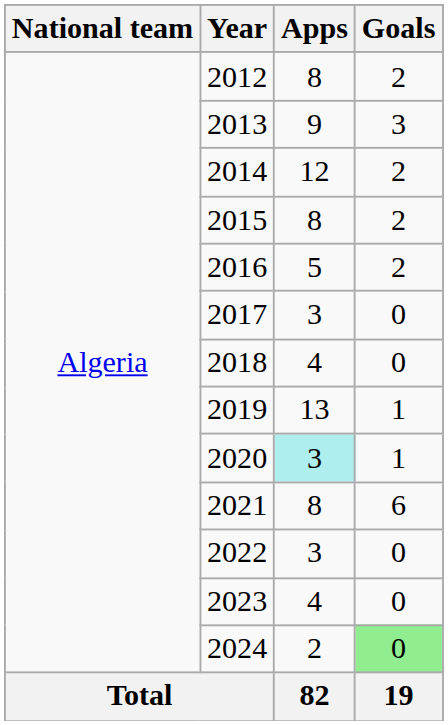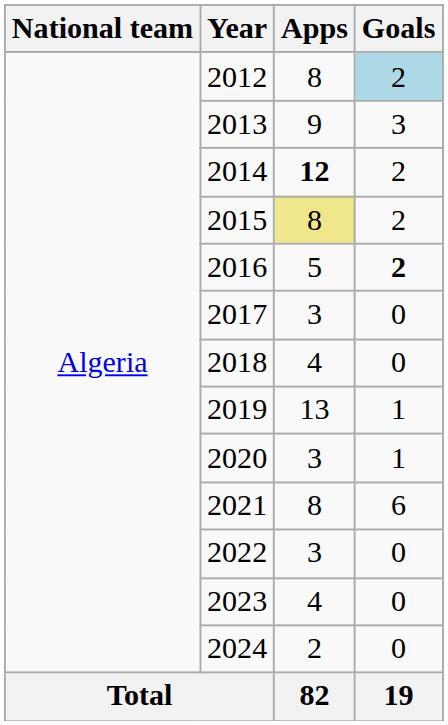(399, 76) no background -> (399, 76) lightblue background
(314, 171) normal -> (314, 171) bold
(314, 219) no background -> (314, 219) khaki background
(399, 266) normal -> (399, 266) bold
(314, 457) paleturquoise background -> (314, 457) no background
(399, 648) lightgreen background -> (399, 648) no background
